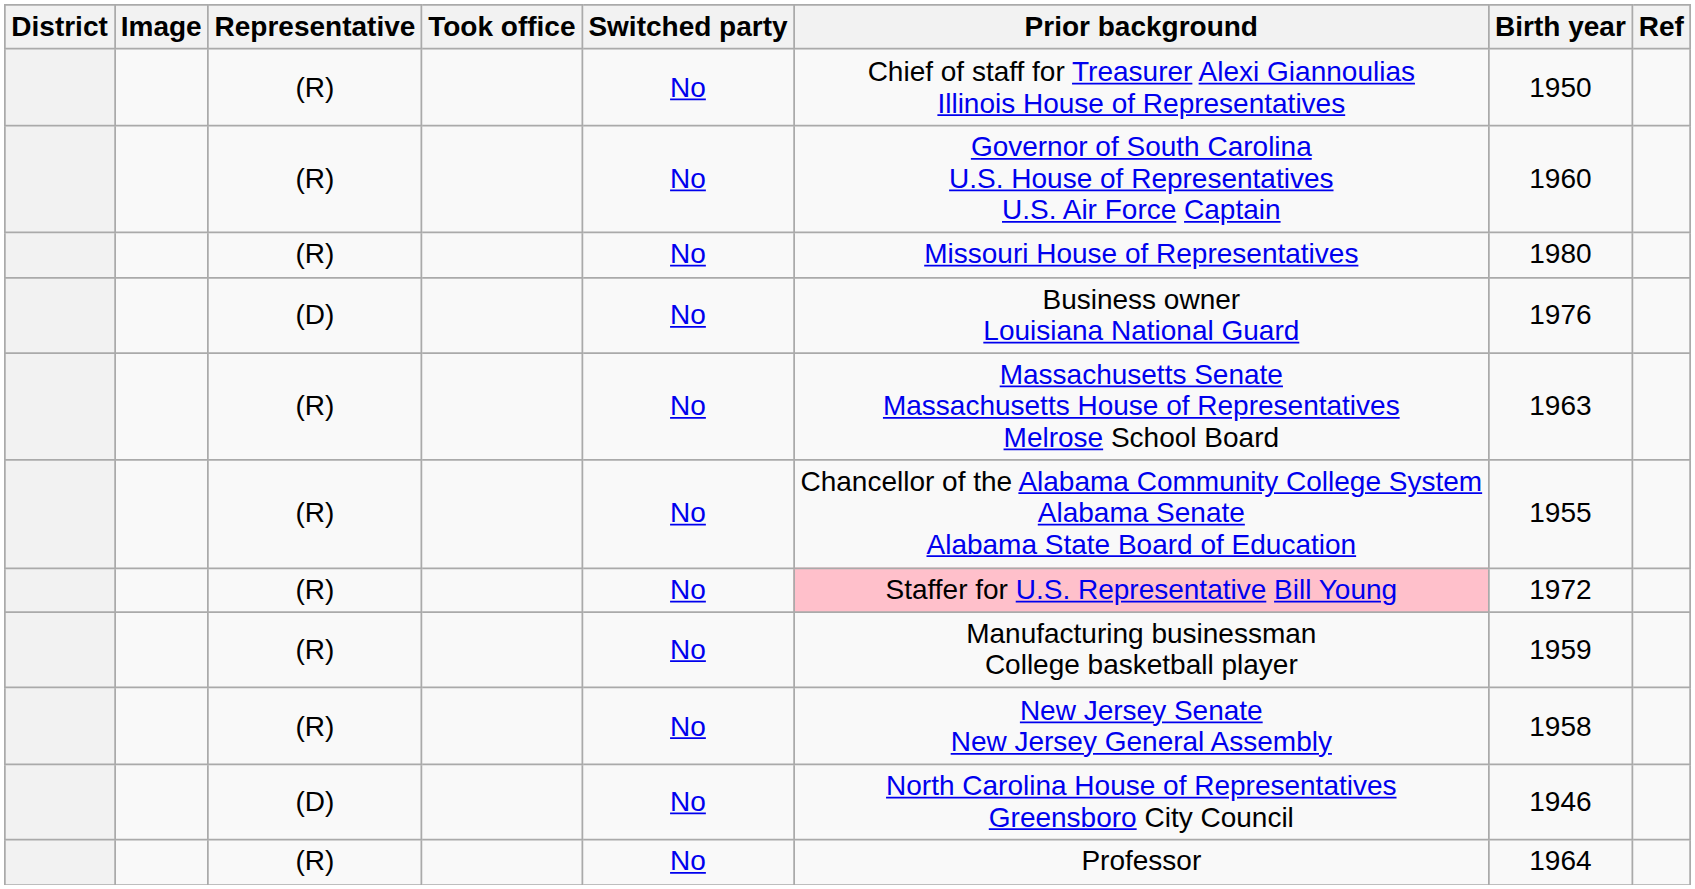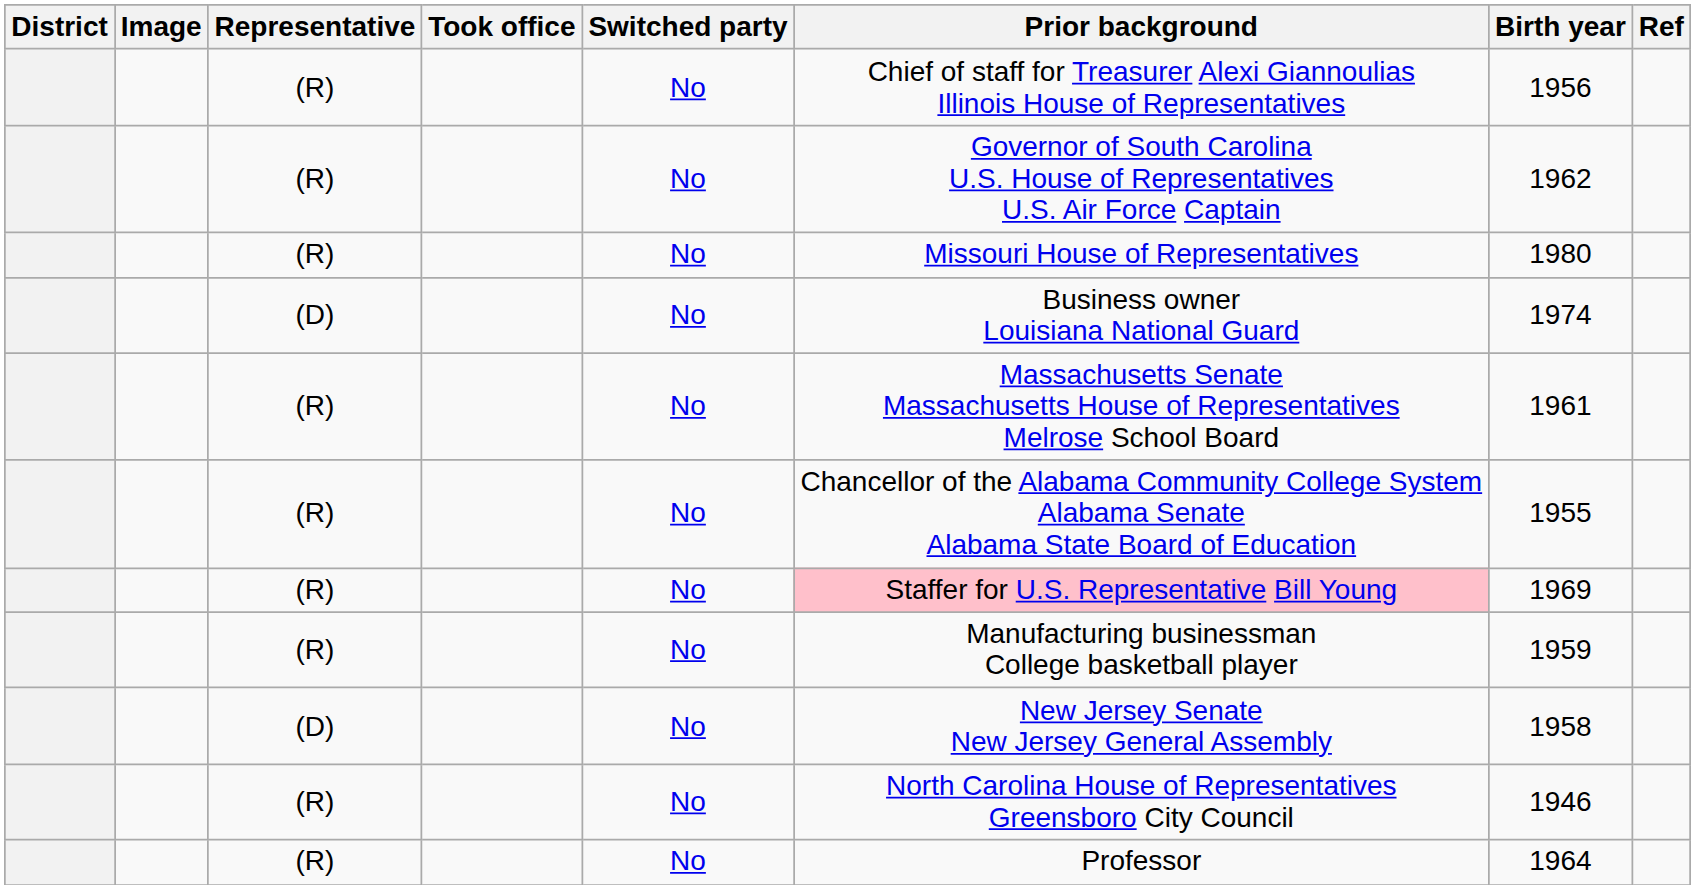(1560, 86) 1950 -> (1560, 86) 1956
(1560, 178) 1960 -> (1560, 178) 1962
(1560, 314) 1976 -> (1560, 314) 1974
(1560, 406) 1963 -> (1560, 406) 1961
(1560, 589) 1972 -> (1560, 589) 1969
(315, 725) (R) -> (315, 725) (D)
(315, 801) (D) -> (315, 801) (R)
